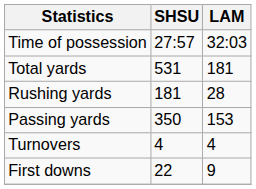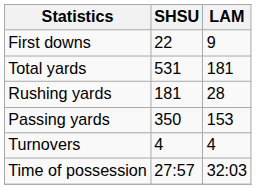rows swapped: (50, 171) <-> (78, 42)
